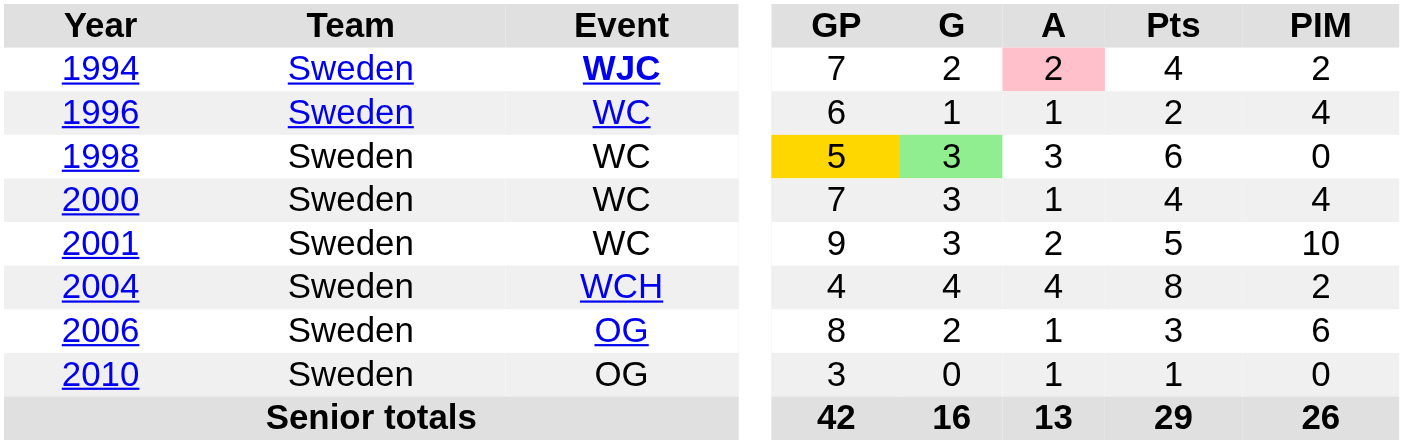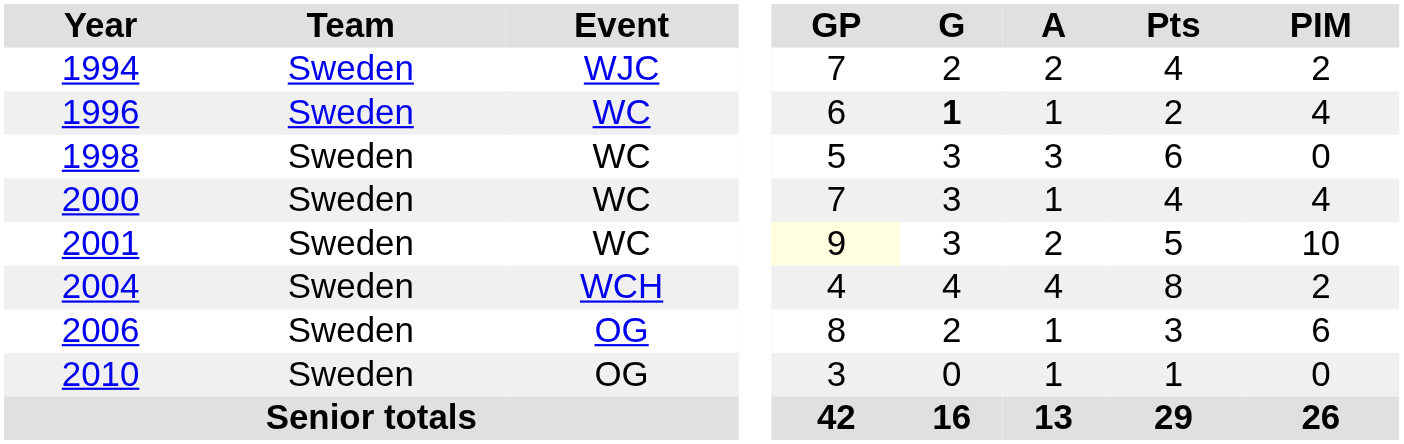(622, 68) bold -> (622, 68) normal
(1053, 68) pink background -> (1053, 68) no background
(952, 112) normal -> (952, 112) bold
(836, 156) gold background -> (836, 156) no background
(952, 156) lightgreen background -> (952, 156) no background
(836, 243) no background -> (836, 243) lightyellow background
